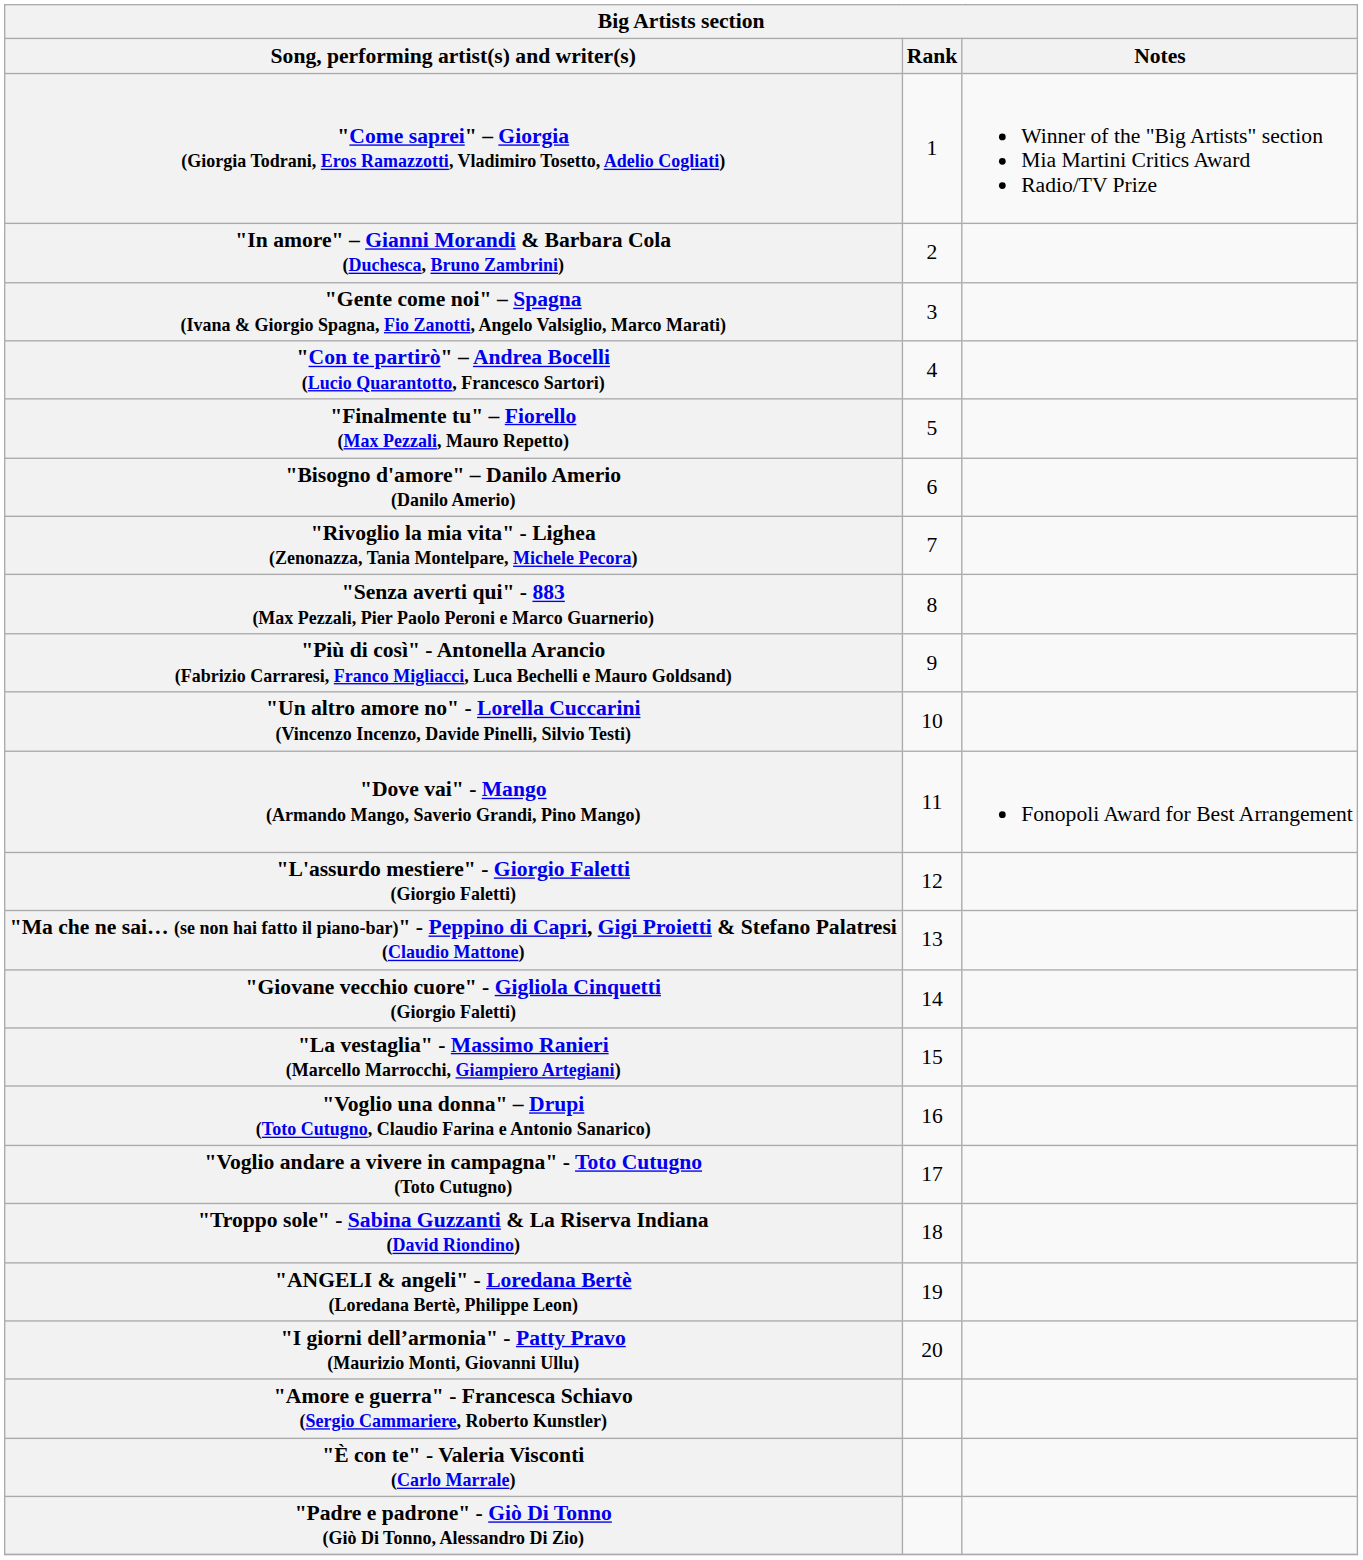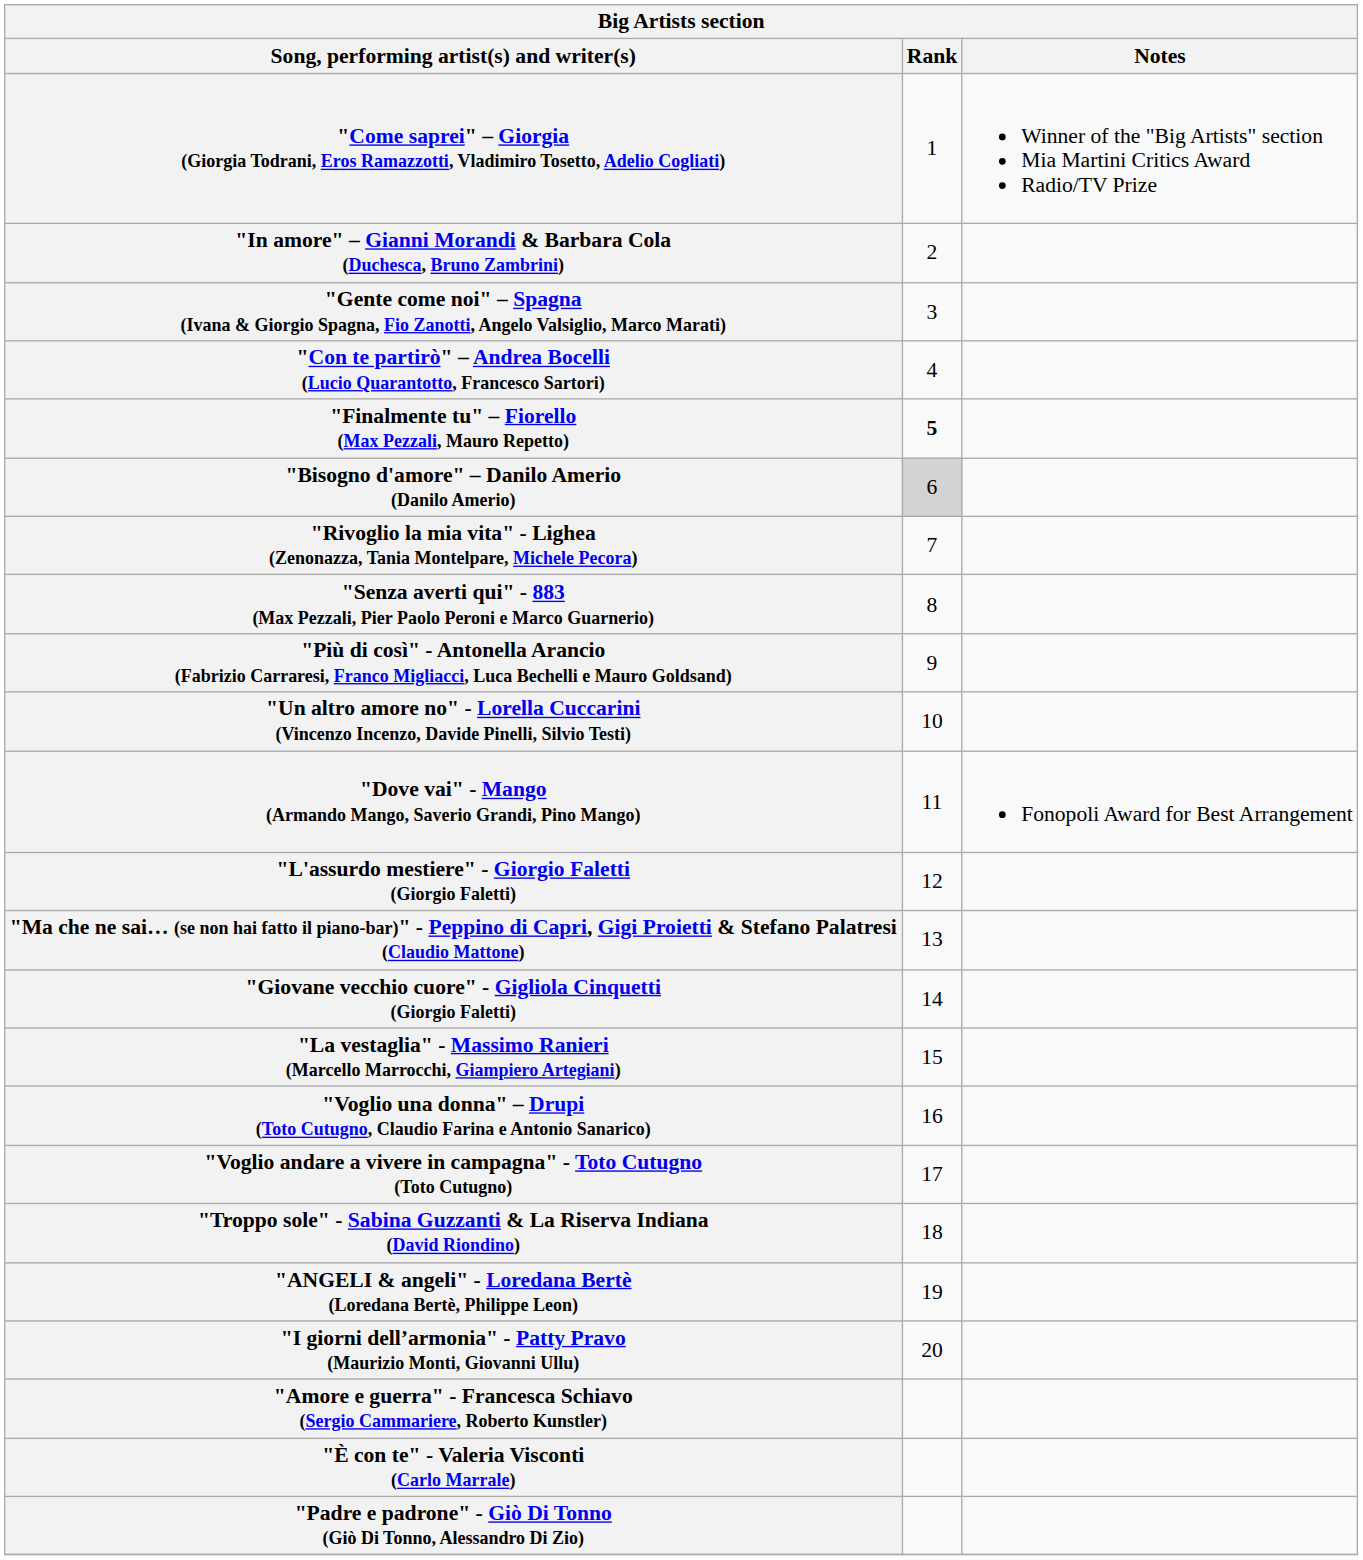(932, 428) normal -> (932, 428) bold
(932, 486) no background -> (932, 486) lightgrey background
